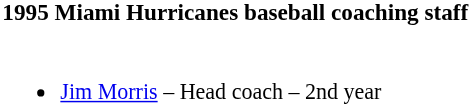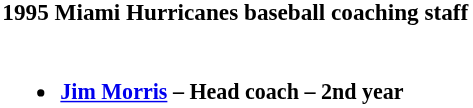(235, 92) normal -> (235, 92) bold
